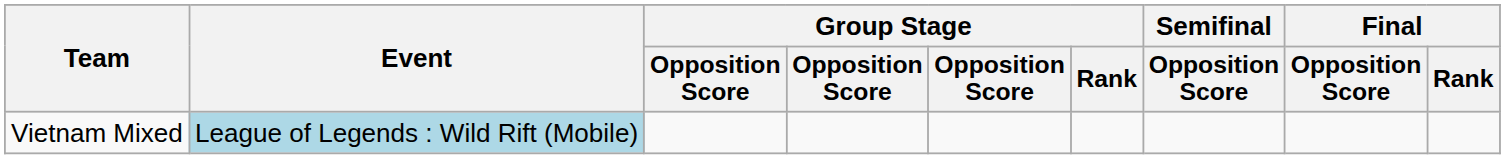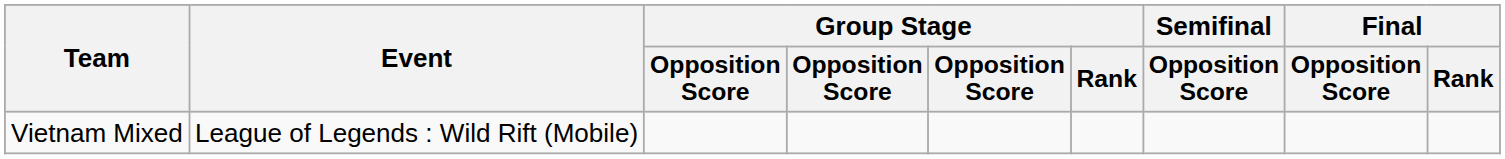(417, 133) lightblue background -> (417, 133) no background
